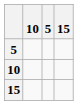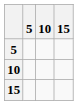columns swapped: (48, 29) <-> (32, 29)
